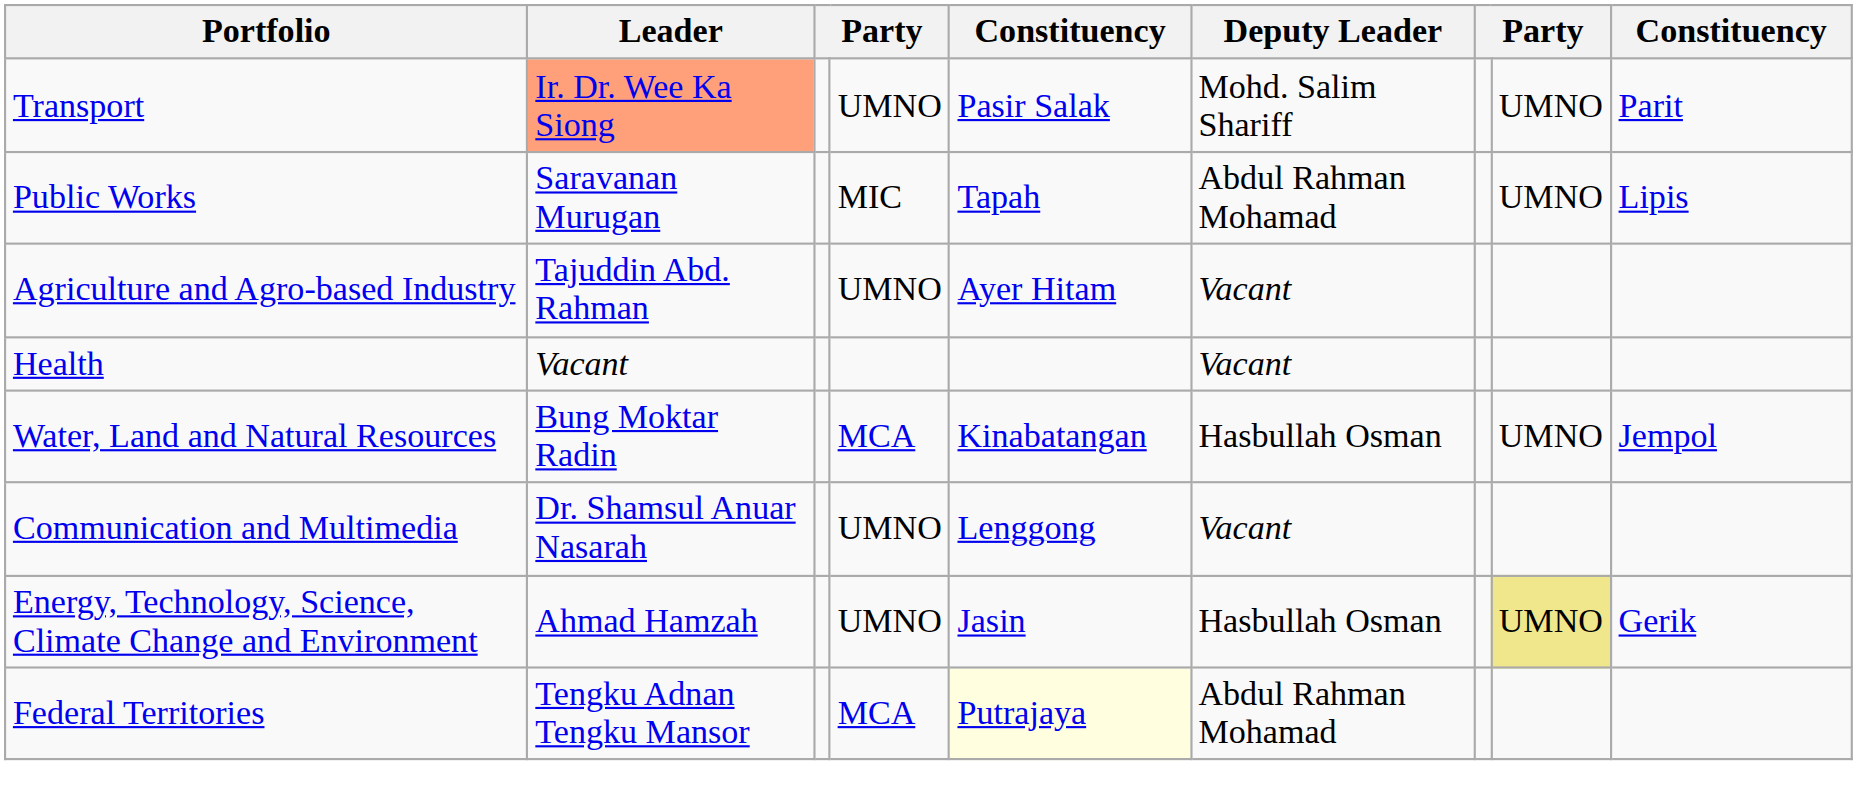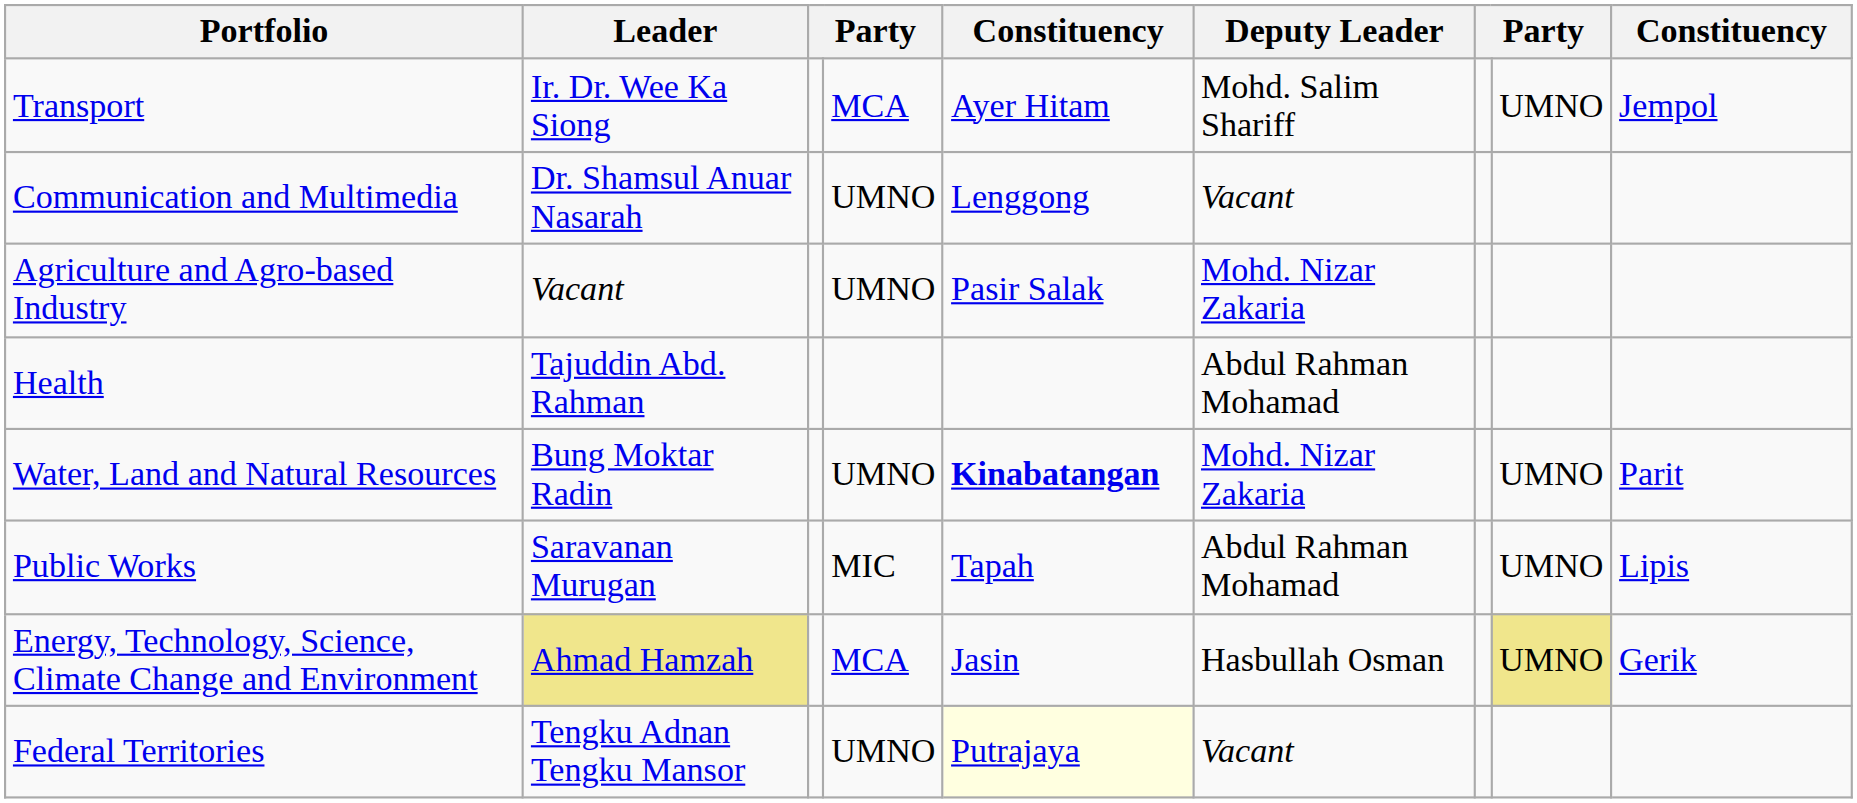(633, 104) lightsalmon background -> (629, 104) no background
(890, 104) UMNO -> (870, 104) MCA
(1034, 104) Pasir Salak -> (1030, 104) Ayer Hitam
(1651, 104) Parit -> (1668, 104) Jempol
rows swapped: (235, 528) <-> (104, 197)
(633, 289) Tajuddin Abd. Rahman -> (577, 289) Vacant
(1037, 289) Ayer Hitam -> (1027, 289) Pasir Salak
(1245, 289) Vacant -> (1288, 289) Mohd. Nizar Zakaria
(582, 362) Vacant -> (628, 381) Tajuddin Abd. Rahman
(1245, 362) Vacant -> (1305, 381) Abdul Rahman Mohamad
(876, 435) MCA -> (883, 474) UMNO
(1052, 435) normal -> (1055, 474) bold
(1320, 435) Hasbullah Osman -> (1288, 474) Mohd. Nizar Zakaria
(1668, 435) Jempol -> (1651, 474) Parit
(647, 620) no background -> (642, 659) khaki background
(890, 620) UMNO -> (870, 659) MCA
(876, 713) MCA -> (883, 751) UMNO
(1302, 713) Abdul Rahman Mohamad -> (1247, 751) Vacant
